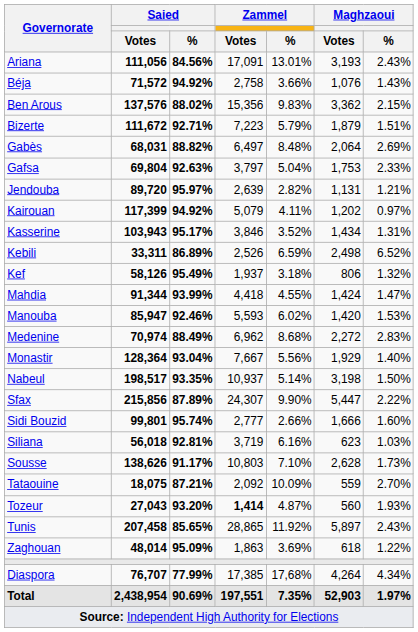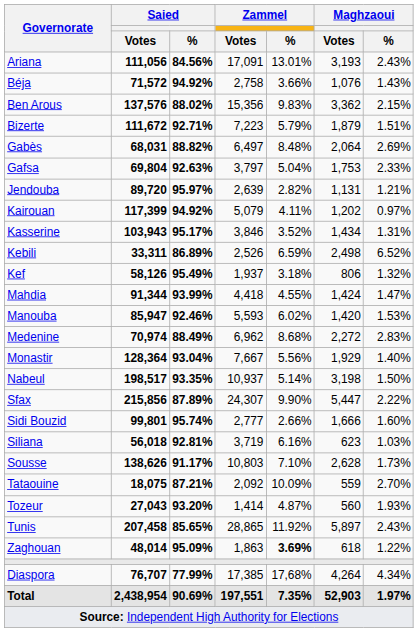(249, 506) bold -> (249, 506) normal
(295, 548) normal -> (295, 548) bold
